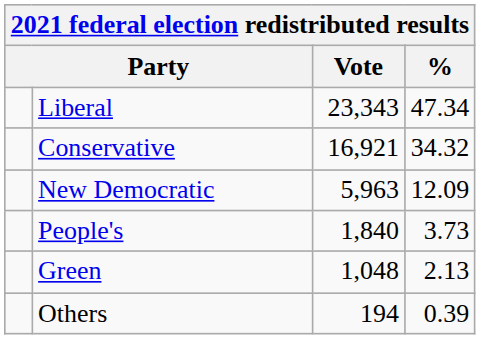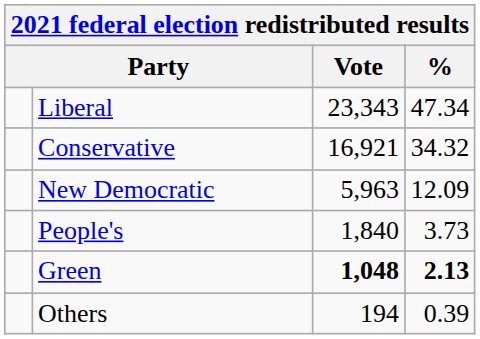(370, 271) normal -> (370, 271) bold
(446, 271) normal -> (446, 271) bold
